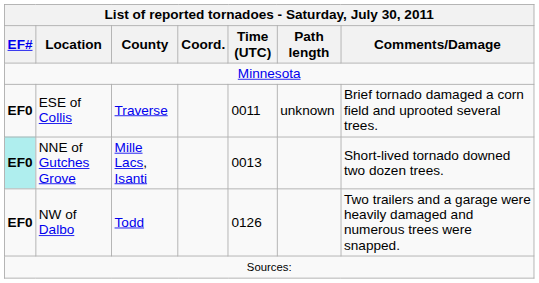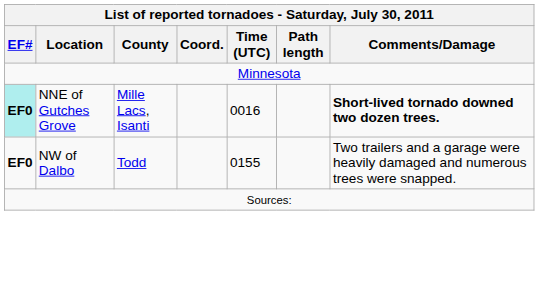- row: (60, 110)
(247, 162) 0013 -> (245, 110) 0016
(427, 162) normal -> (423, 110) bold
(247, 222) 0126 -> (245, 162) 0155
